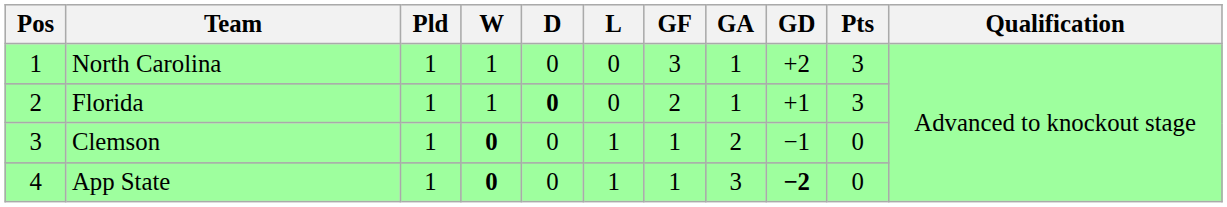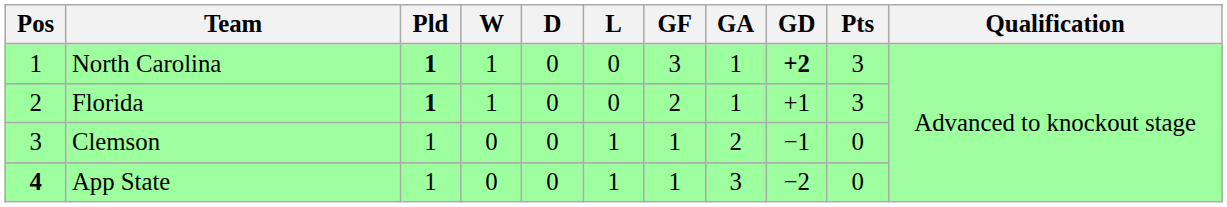(431, 63) normal -> (431, 63) bold
(797, 63) normal -> (797, 63) bold
(431, 102) normal -> (431, 102) bold
(553, 102) bold -> (553, 102) normal
(492, 142) bold -> (492, 142) normal
(36, 181) normal -> (36, 181) bold
(492, 181) bold -> (492, 181) normal
(797, 181) bold -> (797, 181) normal
